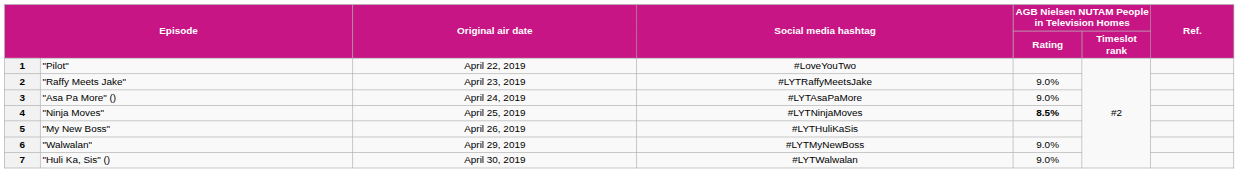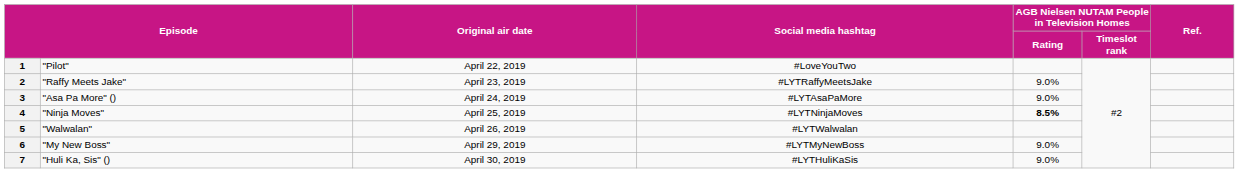(76, 129) "My New Boss" -> (67, 129) "Walwalan"
(825, 129) #LYTHuliKaSis -> (825, 129) #LYTWalwalan
(67, 144) "Walwalan" -> (76, 144) "My New Boss"
(825, 160) #LYTWalwalan -> (825, 160) #LYTHuliKaSis
